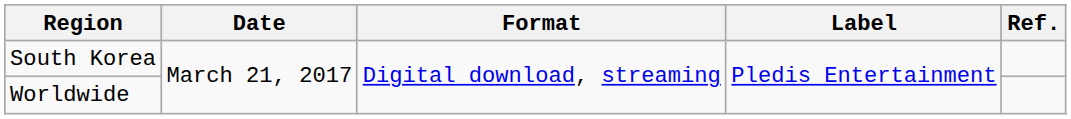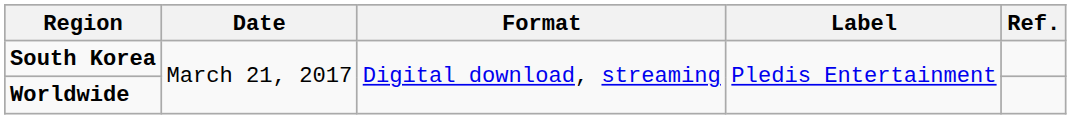(83, 59) normal -> (83, 59) bold
(70, 95) normal -> (70, 95) bold
